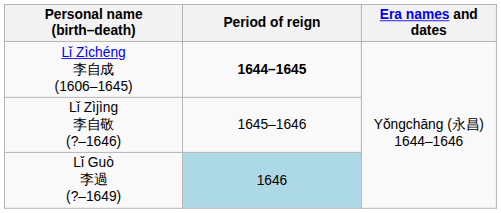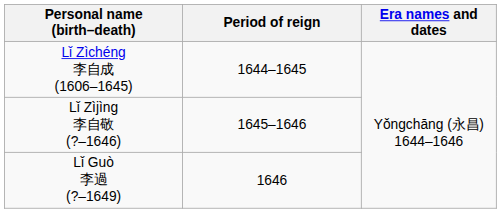(272, 69) bold -> (272, 69) normal
(272, 180) lightblue background -> (272, 180) no background
